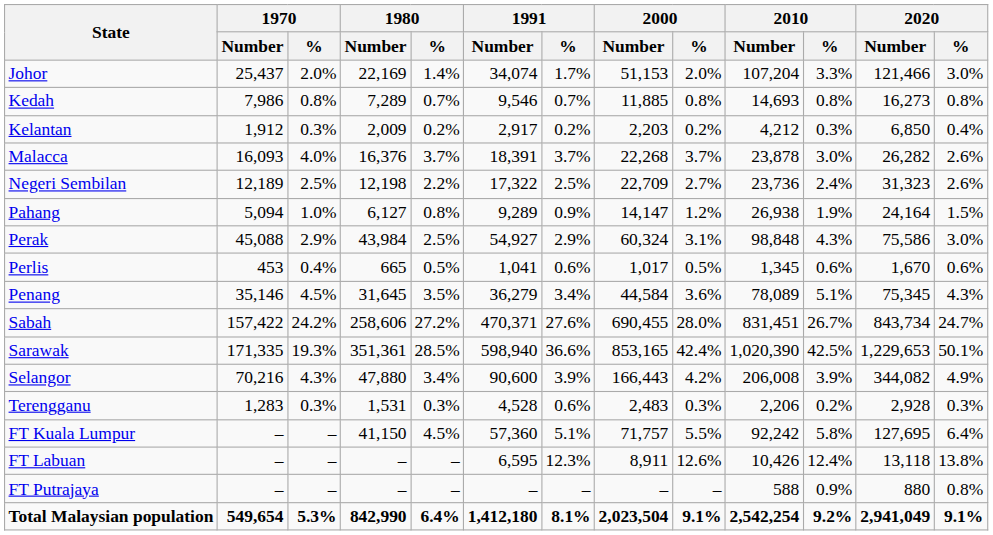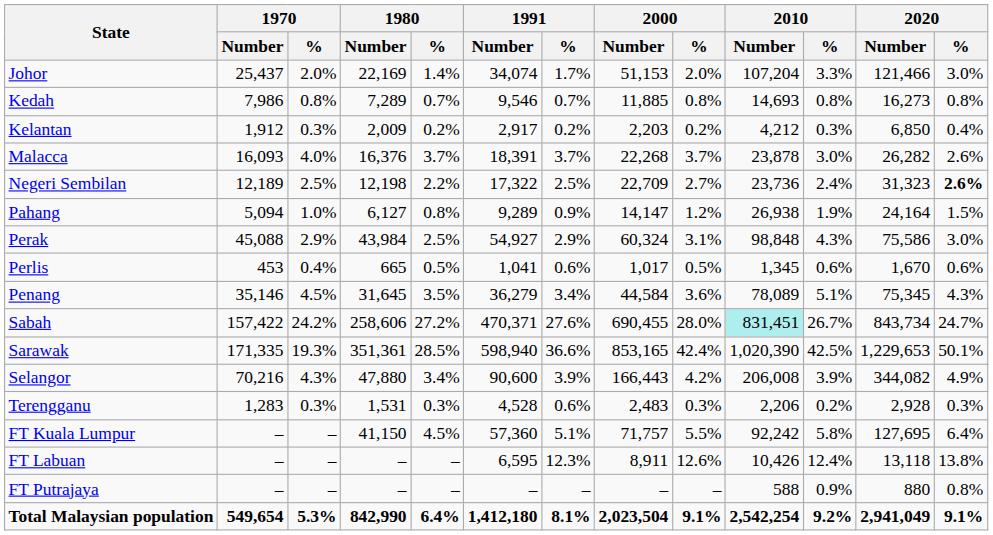(965, 184) normal -> (964, 184) bold
(771, 322) no background -> (771, 322) paleturquoise background
